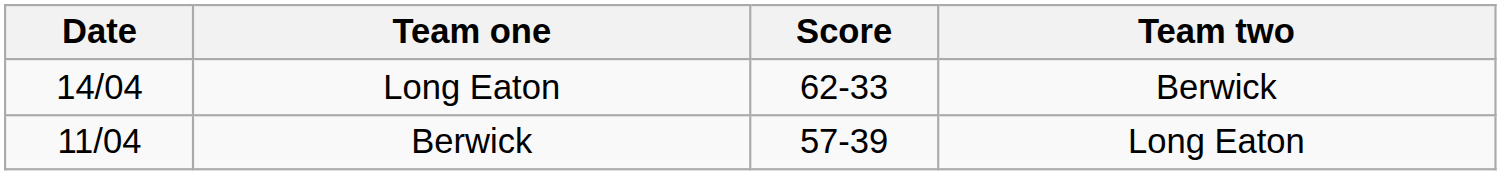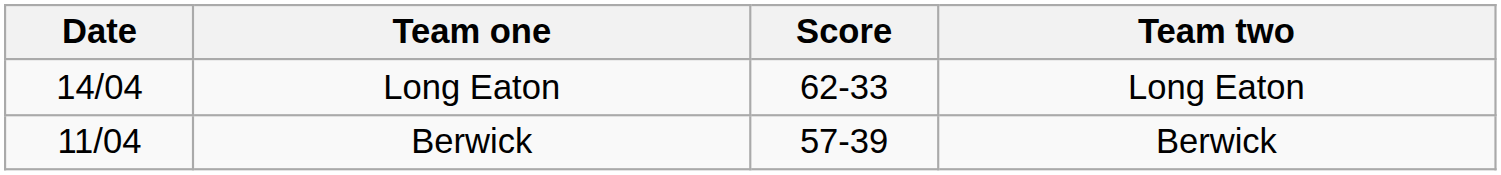(1216, 86) Berwick -> (1216, 86) Long Eaton
(1216, 141) Long Eaton -> (1216, 141) Berwick
